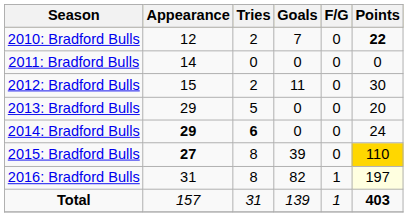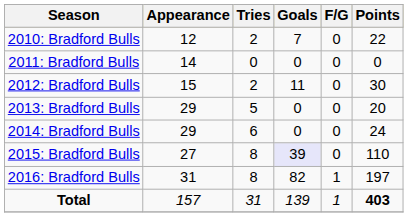(378, 39) bold -> (378, 39) normal
(188, 131) bold -> (188, 131) normal
(254, 131) bold -> (254, 131) normal
(188, 154) bold -> (188, 154) normal
(297, 154) no background -> (297, 154) lavender background
(378, 154) gold background -> (378, 154) no background
(378, 177) lightyellow background -> (378, 177) no background
